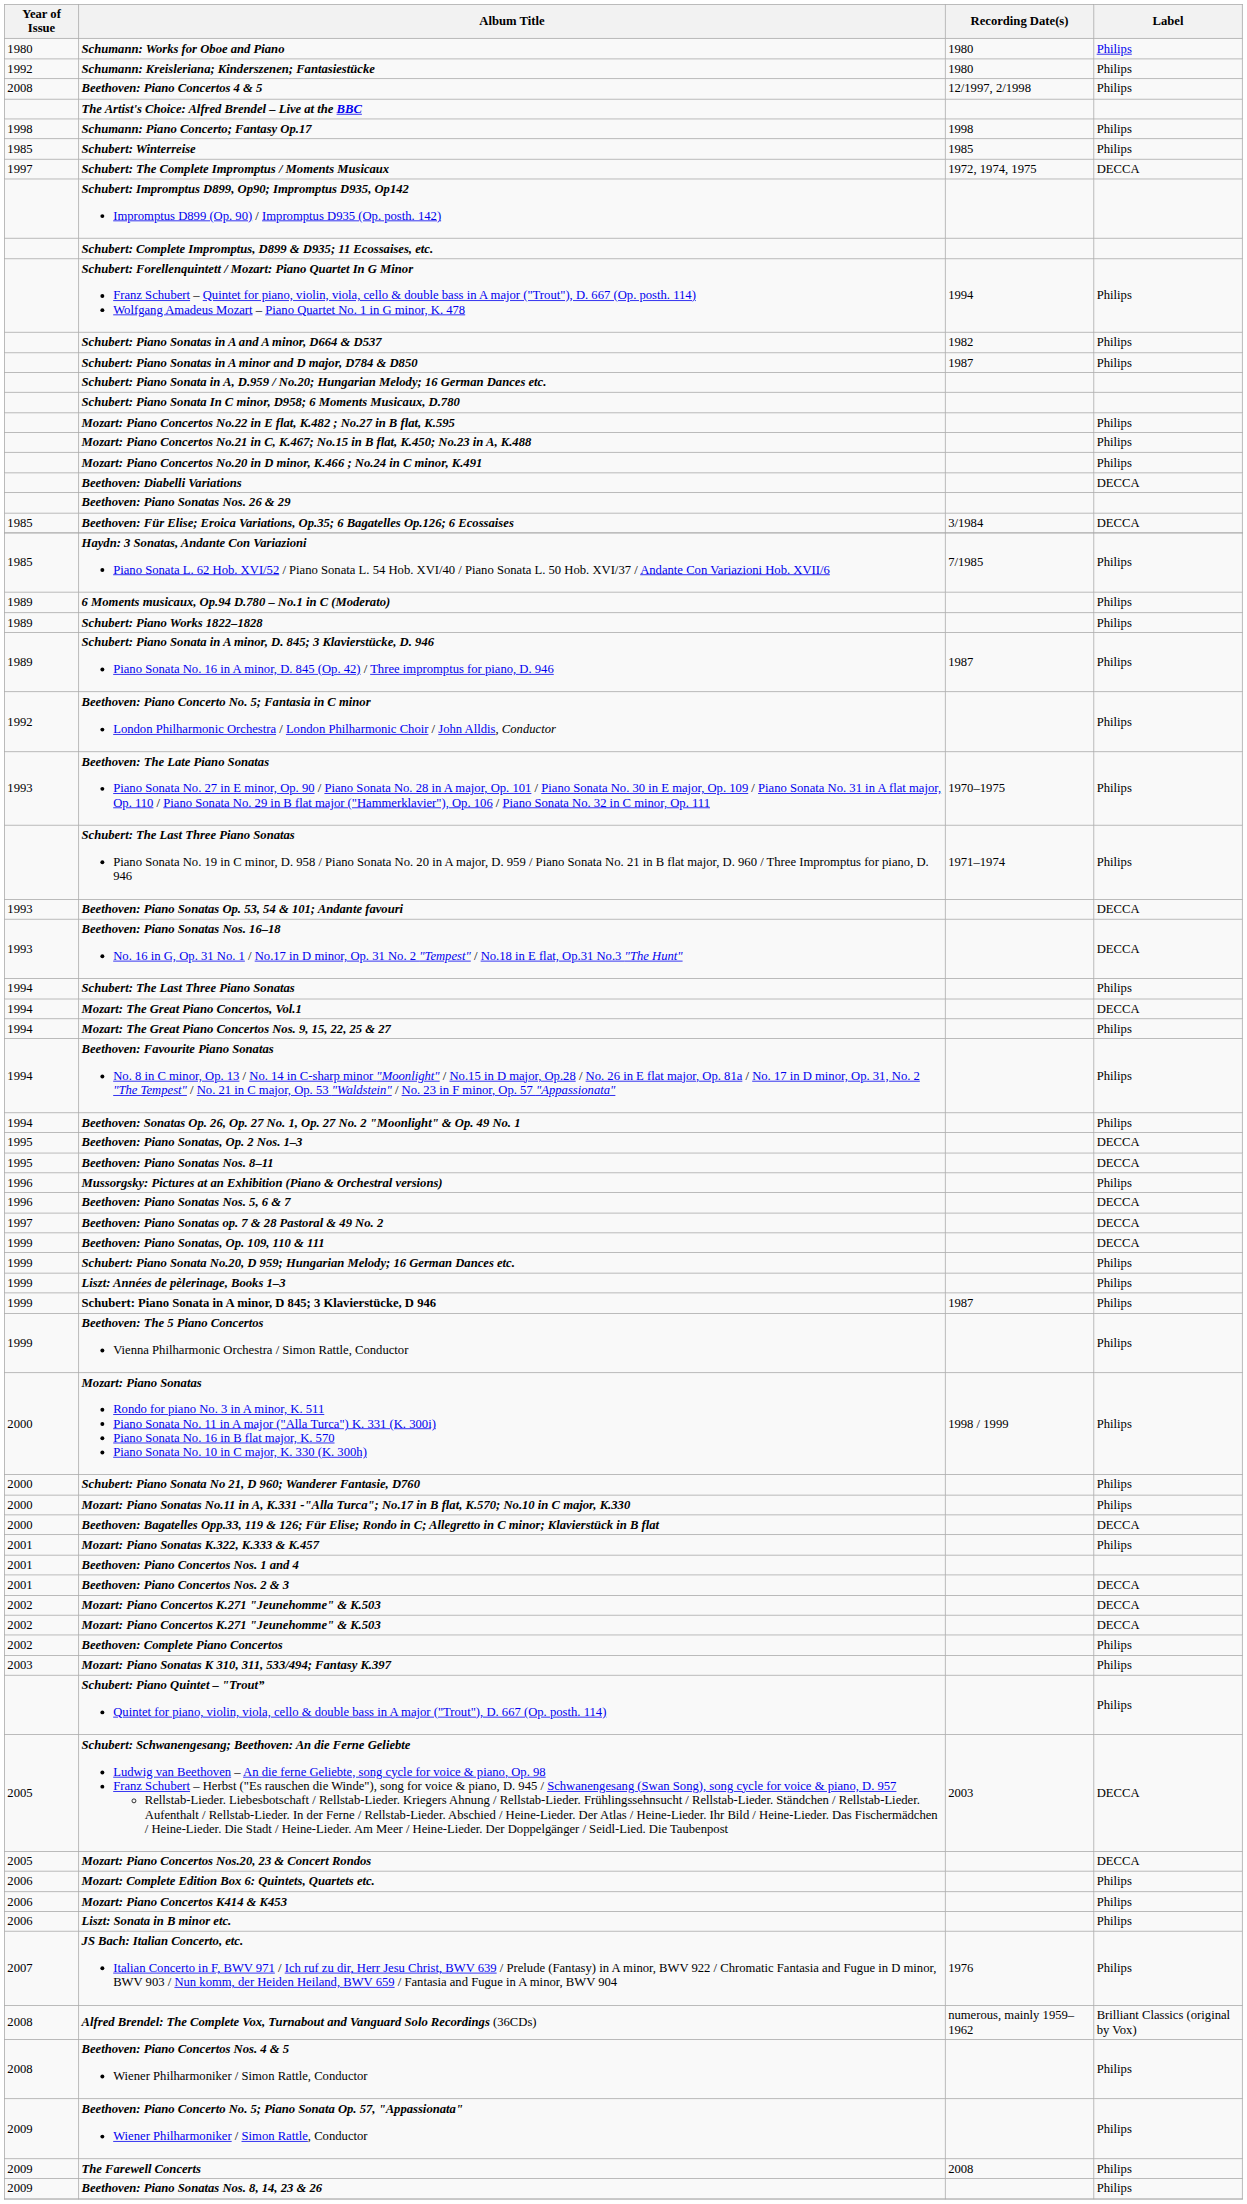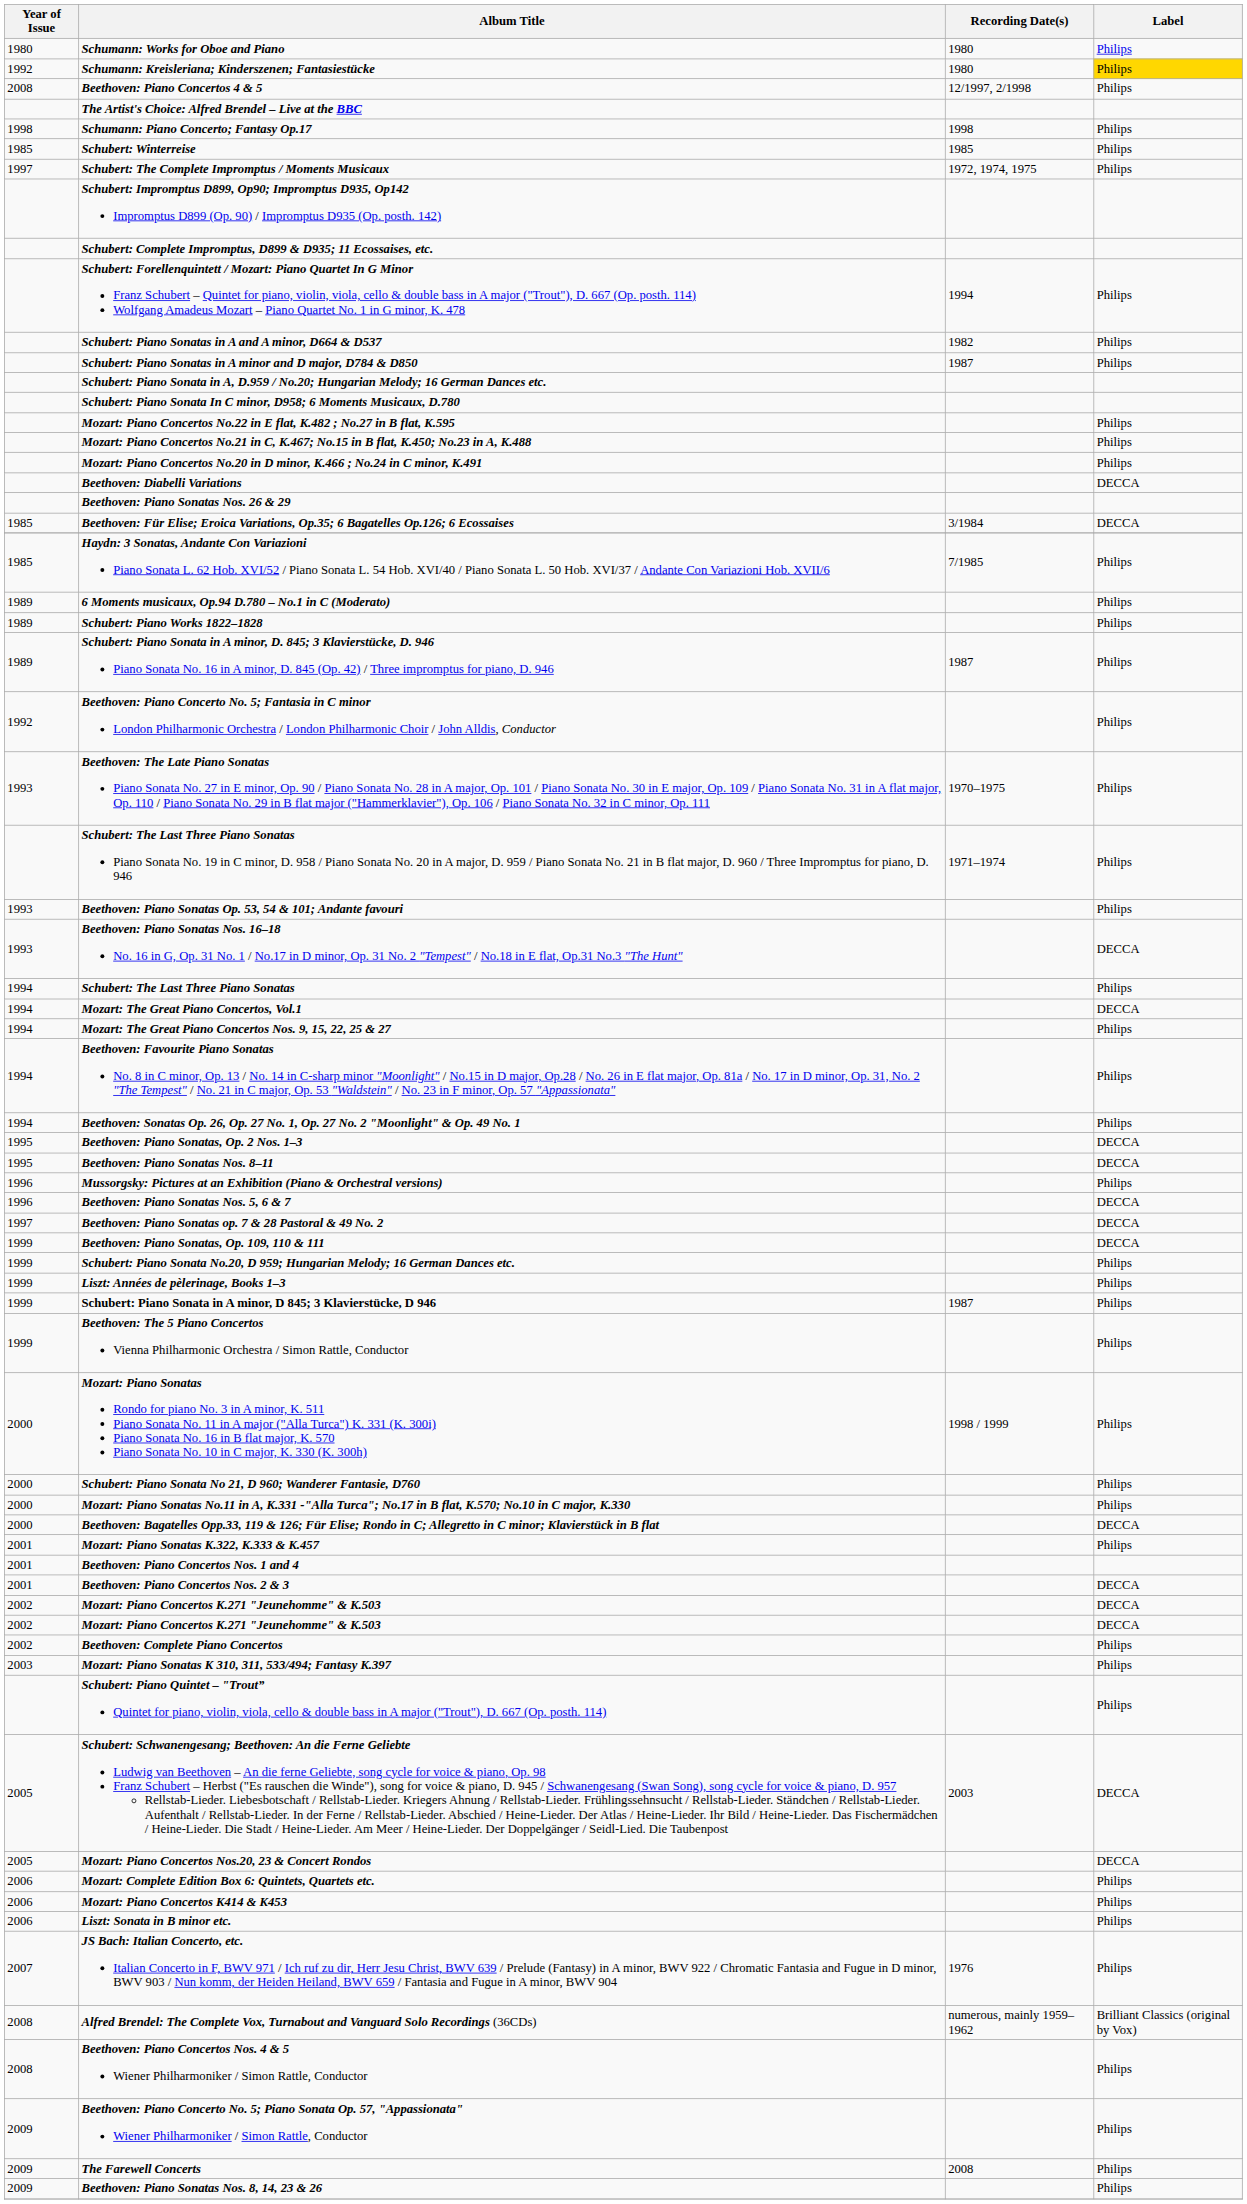(1114, 68) no background -> (1114, 68) gold background
(1118, 169) DECCA -> (1114, 169) Philips
(1118, 909) DECCA -> (1114, 909) Philips
